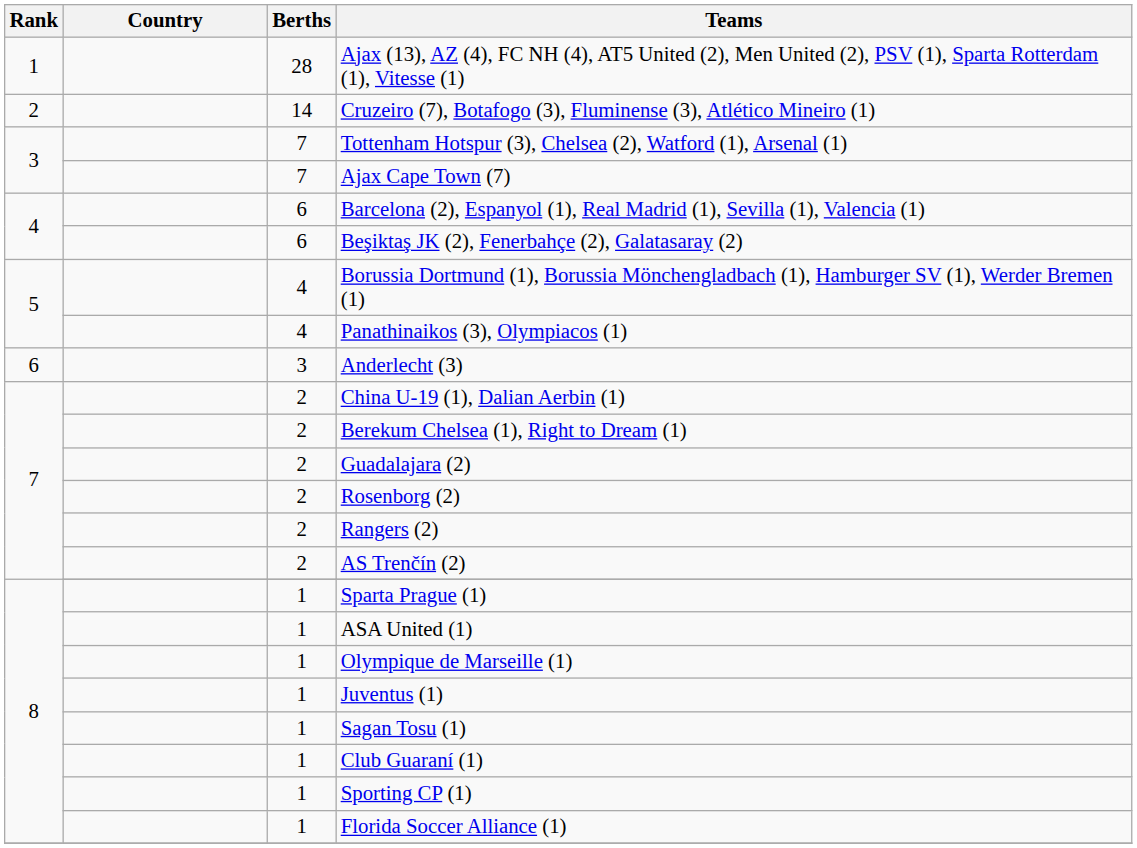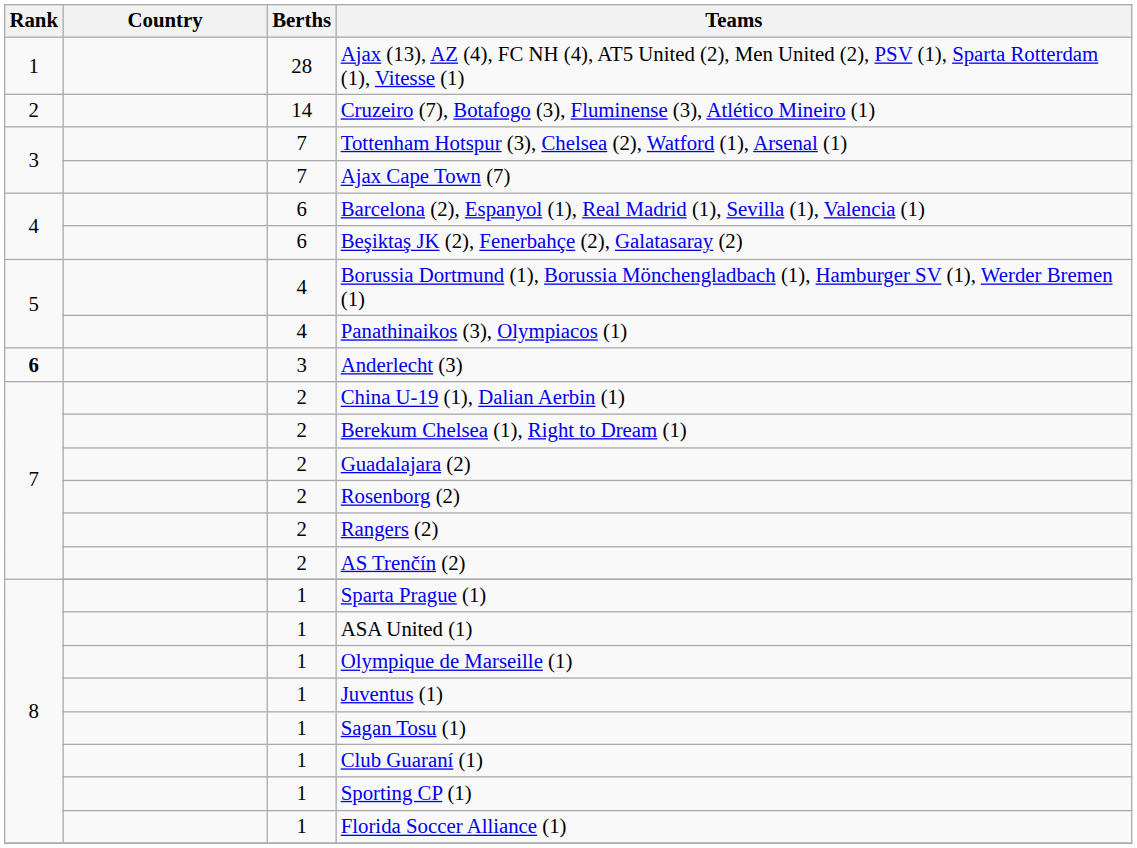(34, 364) normal -> (34, 364) bold
